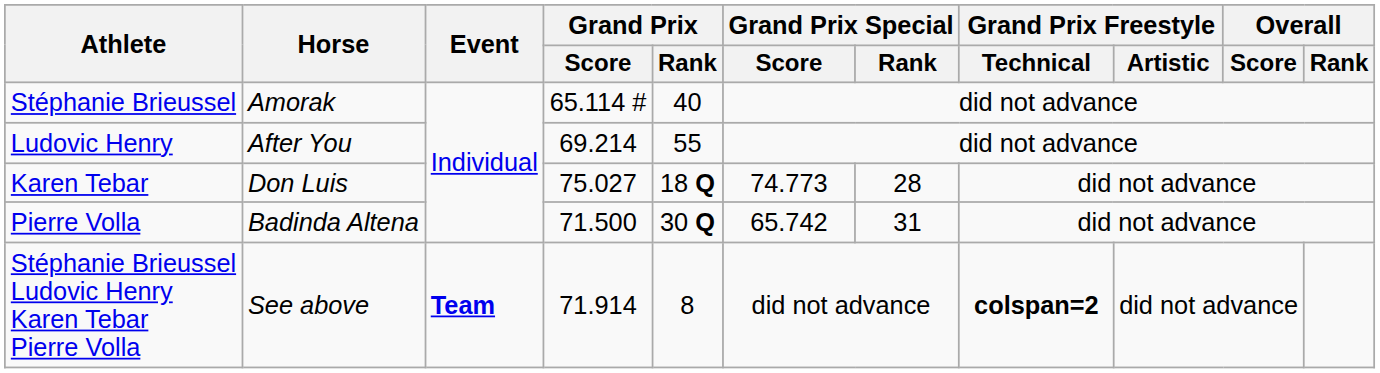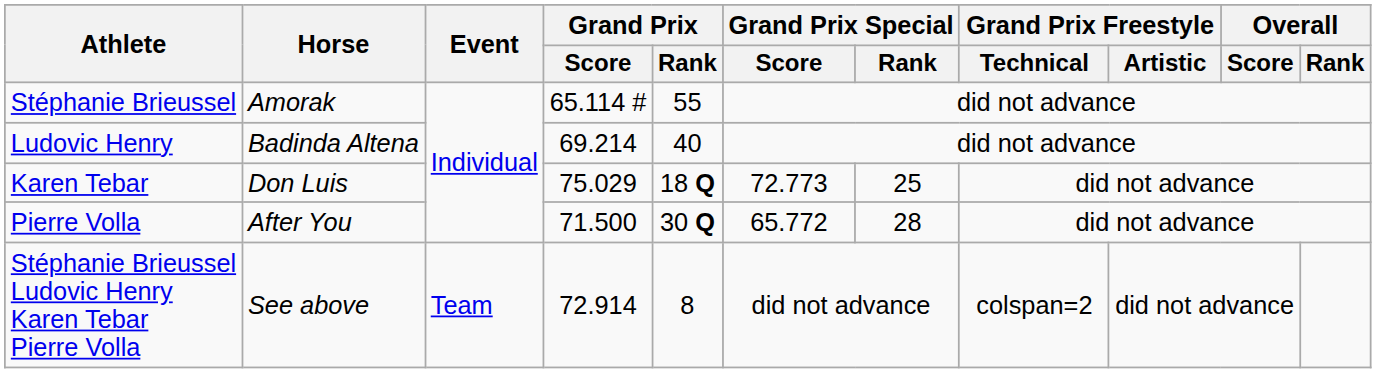(687, 103) 40 -> (687, 103) 55
(300, 143) After You -> (333, 143) Badinda Altena
(687, 143) 55 -> (687, 143) 40
(598, 183) 75.027 -> (598, 183) 75.029
(789, 183) 74.773 -> (789, 183) 72.773
(907, 183) 28 -> (907, 183) 25
(333, 223) Badinda Altena -> (300, 223) After You
(789, 223) 65.742 -> (789, 223) 65.772
(907, 223) 31 -> (907, 223) 28
(463, 306) bold -> (462, 306) normal
(598, 306) 71.914 -> (598, 306) 72.914
(1036, 306) bold -> (1034, 306) normal
